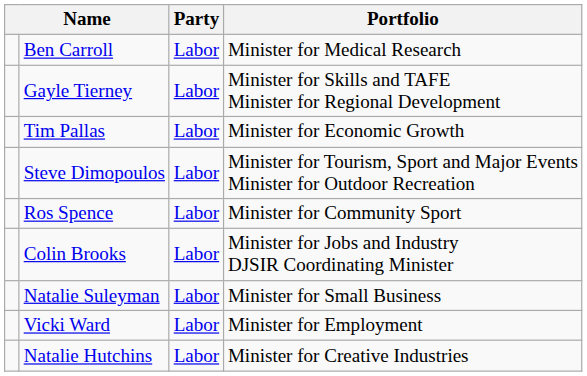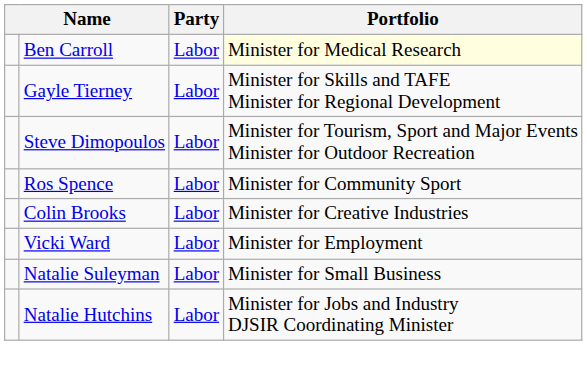(345, 49) no background -> (345, 49) lightyellow background
- row: (64, 131)
(343, 254) Minister for Jobs and Industry DJSIR Coordinating Minister -> (348, 213) Minister for Creative Industries
rows swapped: (67, 325) <-> (92, 295)
(348, 355) Minister for Creative Industries -> (343, 314) Minister for Jobs and Industry DJSIR Coordinating Minister
